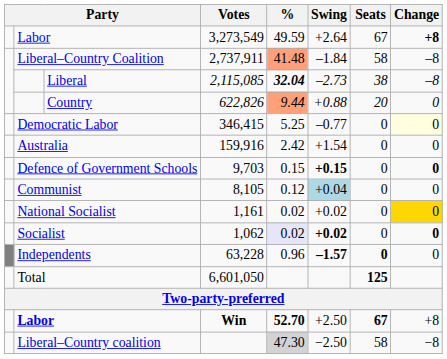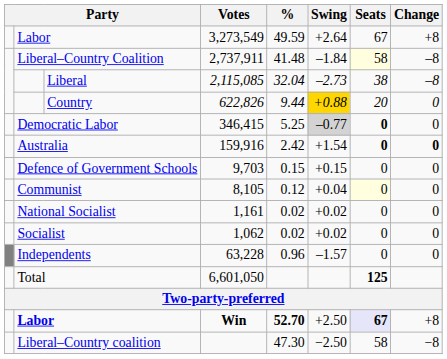(432, 37) bold -> (432, 37) normal
(289, 59) lightsalmon background -> (289, 59) no background
(381, 59) no background -> (381, 59) lightyellow background
(289, 80) bold -> (289, 80) normal
(293, 102) lightsalmon background -> (293, 102) no background
(330, 102) no background -> (330, 102) gold background
(331, 124) no background -> (331, 124) lightgrey background
(384, 124) normal -> (384, 124) bold
(436, 124) lightyellow background -> (436, 124) no background
(384, 146) normal -> (384, 146) bold
(436, 146) normal -> (436, 146) bold
(331, 168) bold -> (331, 168) normal
(436, 168) bold -> (436, 168) normal
(331, 189) lightblue background -> (331, 189) no background
(384, 189) no background -> (384, 189) lightyellow background
(436, 211) gold background -> (436, 211) no background
(293, 233) lavender background -> (293, 233) no background
(331, 233) bold -> (331, 233) normal
(436, 233) bold -> (436, 233) normal
(331, 255) bold -> (331, 255) normal
(384, 255) bold -> (384, 255) normal
(381, 320) no background -> (381, 320) lavender background
(289, 342) lightgrey background -> (289, 342) no background
